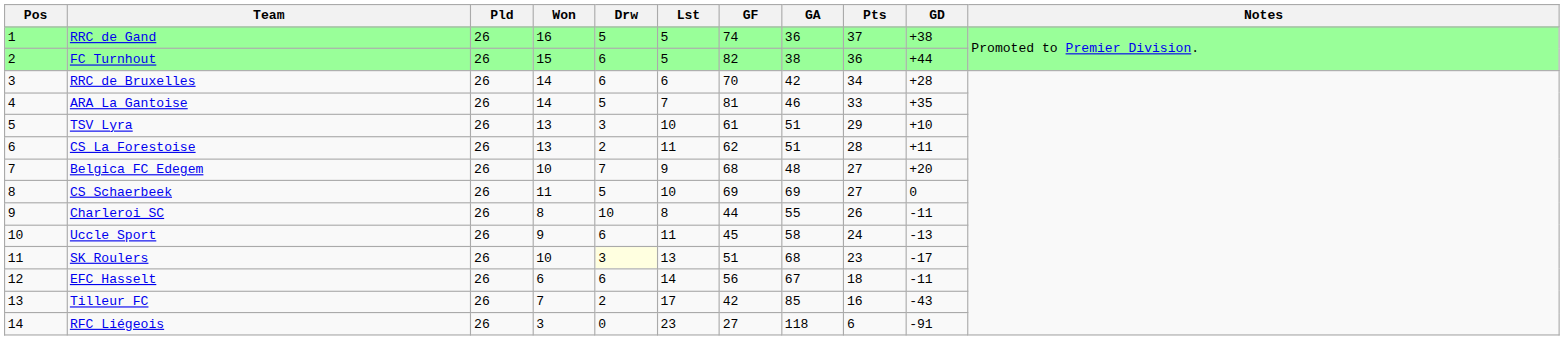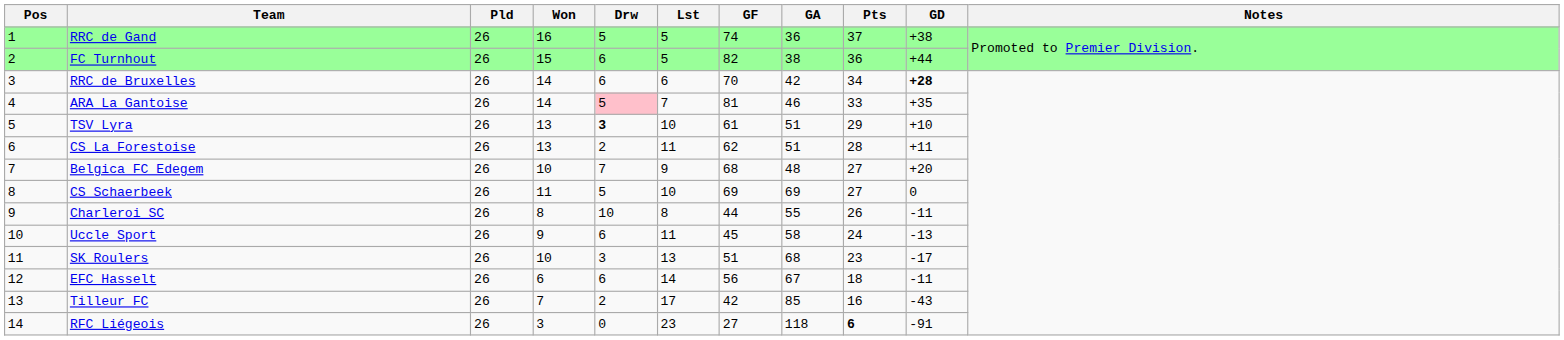(921, 81) normal -> (921, 81) bold
(602, 103) no background -> (602, 103) pink background
(602, 125) normal -> (602, 125) bold
(602, 257) lightyellow background -> (602, 257) no background
(851, 323) normal -> (851, 323) bold
